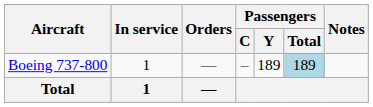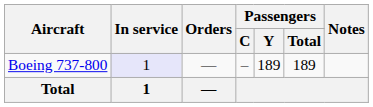(146, 65) no background -> (146, 65) lavender background
(304, 65) lightblue background -> (304, 65) no background
